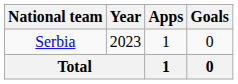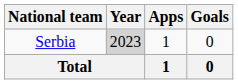(126, 41) no background -> (126, 41) lightgrey background
